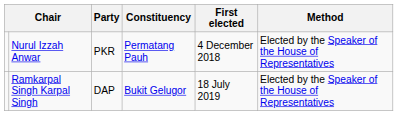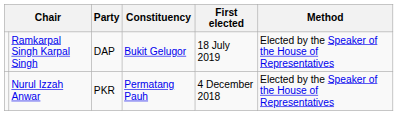rows swapped: (37, 51) <-> (41, 91)
